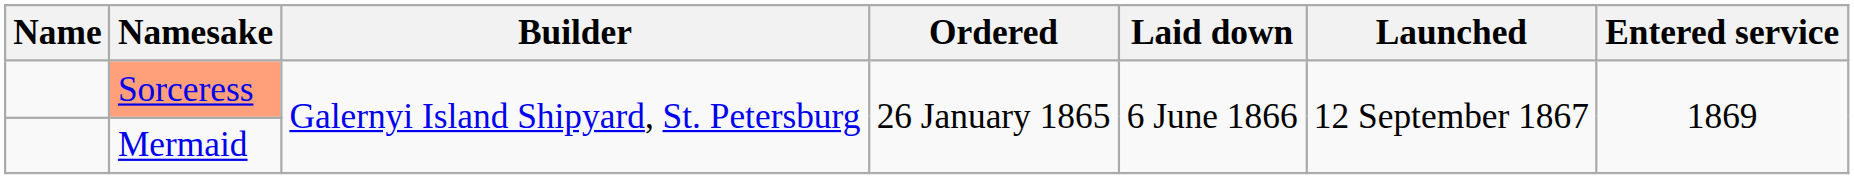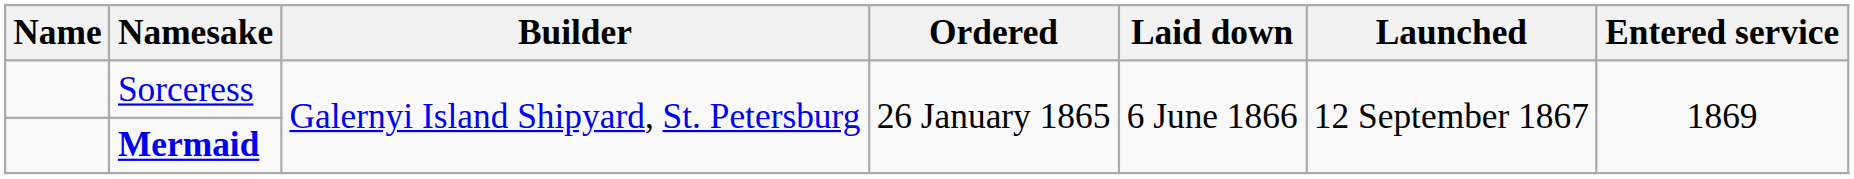(186, 88) lightsalmon background -> (186, 88) no background
(183, 144) normal -> (189, 144) bold
